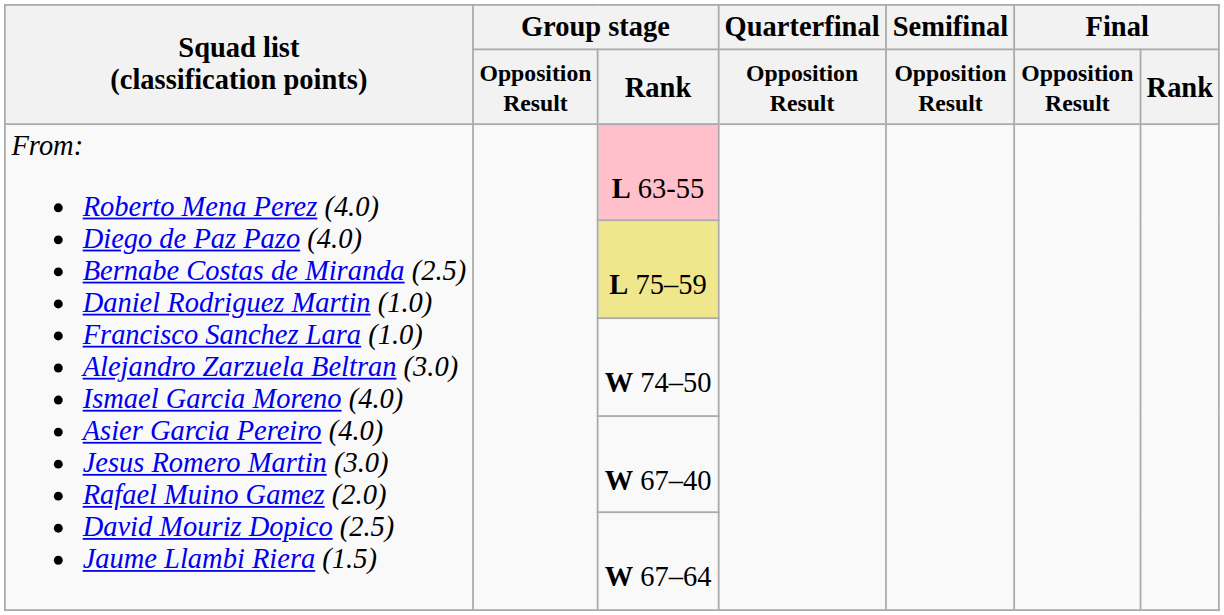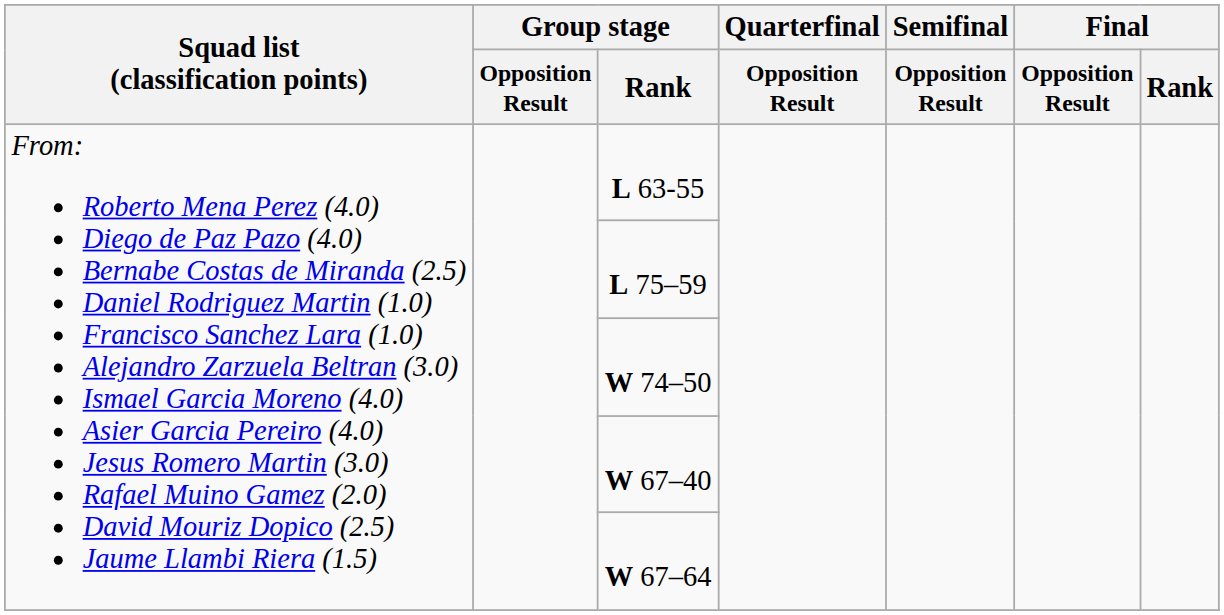(658, 187) pink background -> (658, 187) no background
(658, 285) khaki background -> (658, 285) no background
